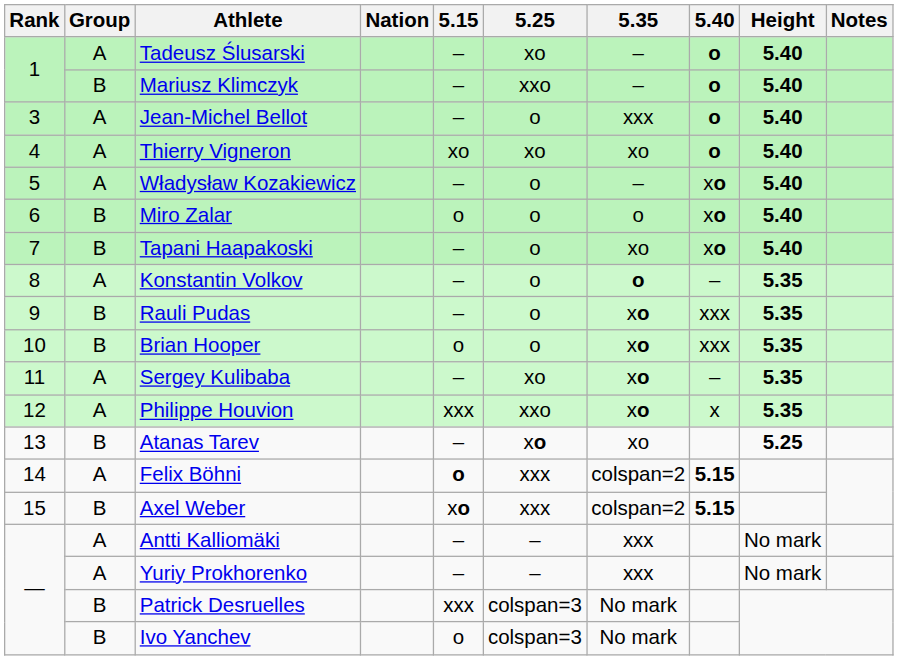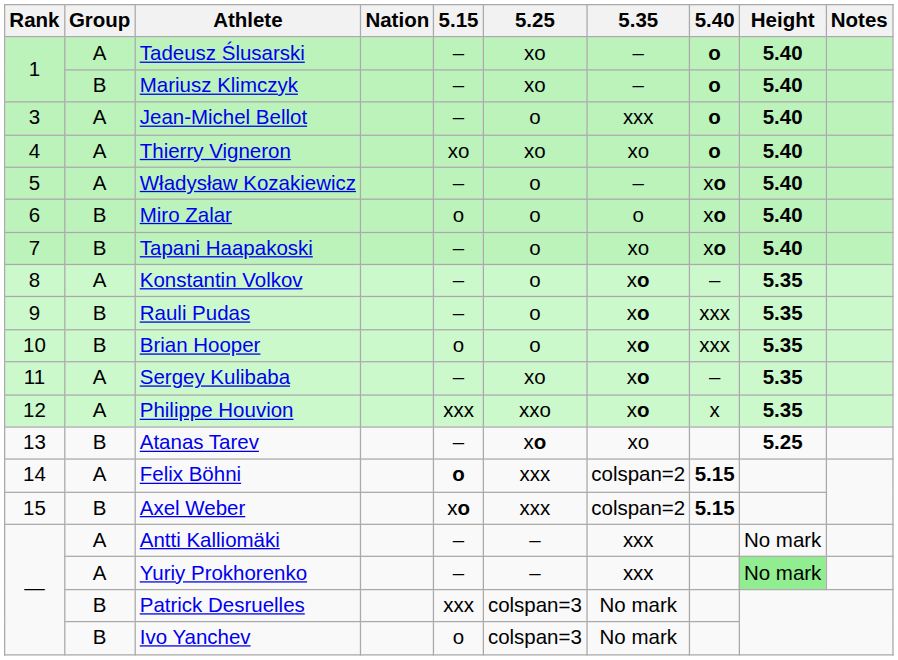(535, 85) xxo -> (535, 85) xo
(638, 280) o -> (638, 280) xo
(783, 572) no background -> (783, 572) lightgreen background
